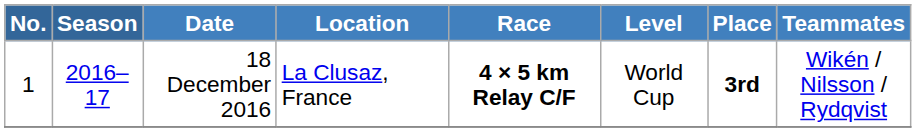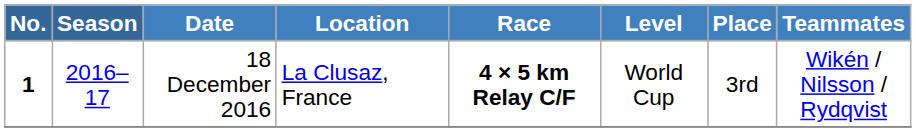(28, 84) normal -> (28, 84) bold
(742, 84) bold -> (742, 84) normal
